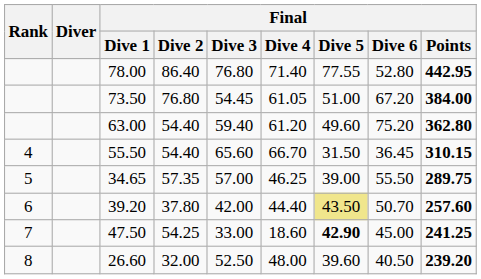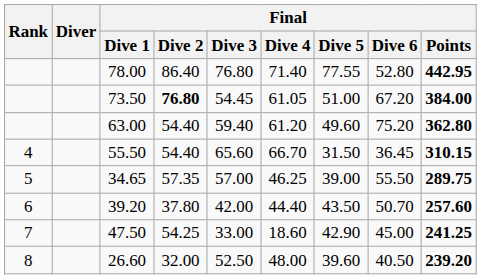(181, 98) normal -> (181, 98) bold
(341, 206) khaki background -> (341, 206) no background
(341, 233) bold -> (341, 233) normal
